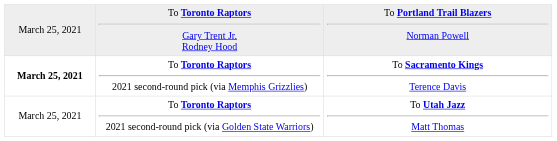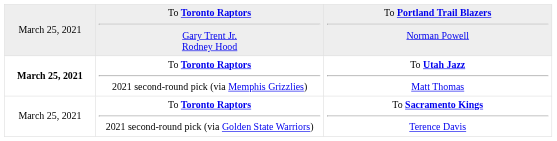(438, 76) To Sacramento Kings Terence Davis -> (438, 76) To Utah Jazz Matt Thomas
(438, 116) To Utah Jazz Matt Thomas -> (438, 116) To Sacramento Kings Terence Davis
